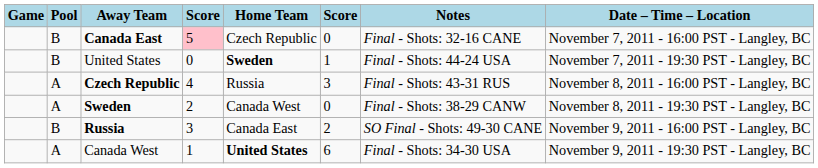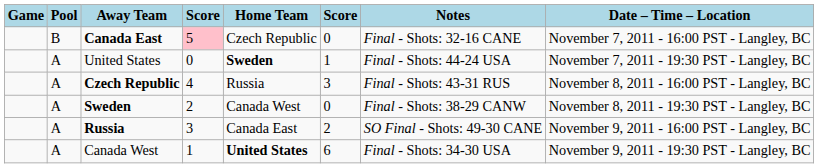(55, 60) B -> (56, 60) A
(55, 128) B -> (56, 128) A
